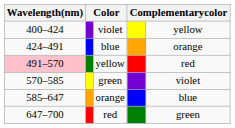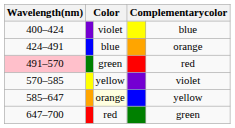(188, 30) yellow -> (188, 30) blue
(110, 64) yellow -> (110, 64) green
(110, 81) green -> (110, 81) yellow
(110, 98) no background -> (110, 98) lightyellow background
(188, 98) blue -> (188, 98) yellow
